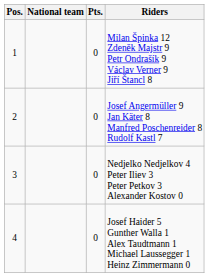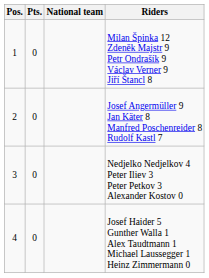columns swapped: (56, 11) <-> (96, 11)
